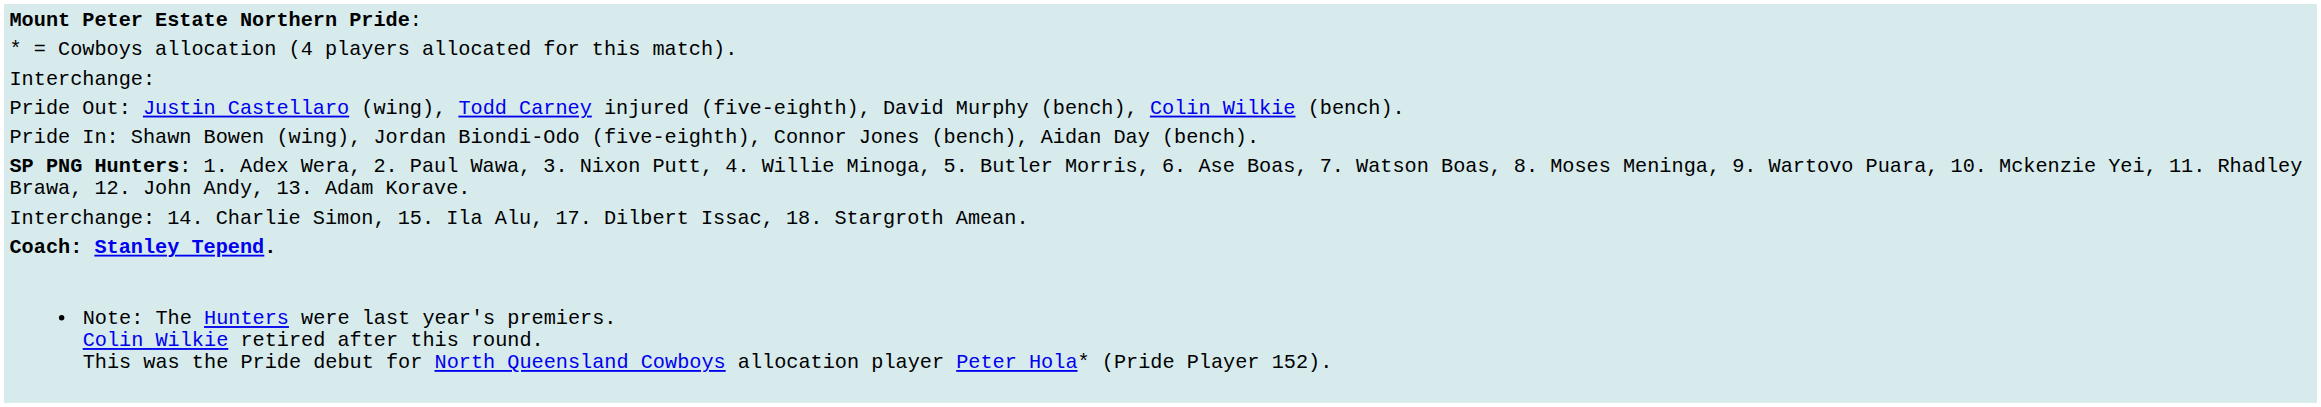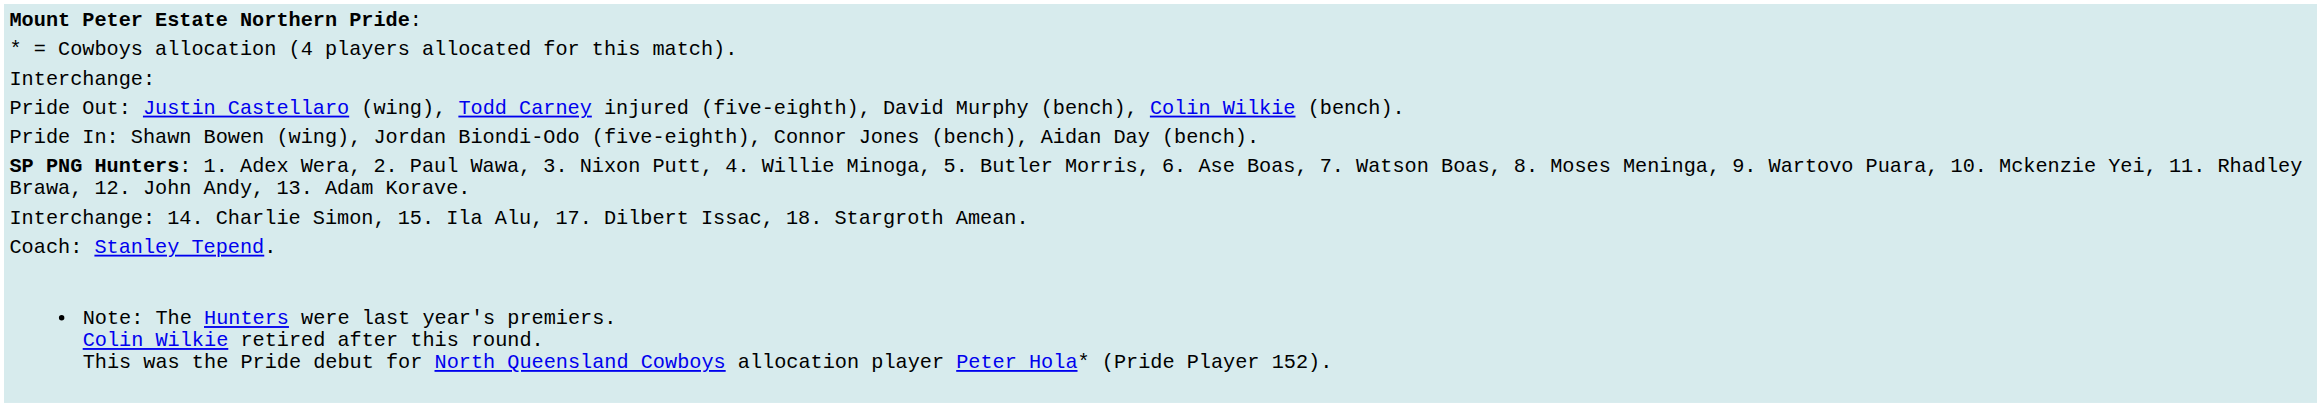(143, 247) bold -> (143, 247) normal
